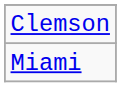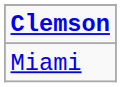(60, 24) normal -> (60, 24) bold
